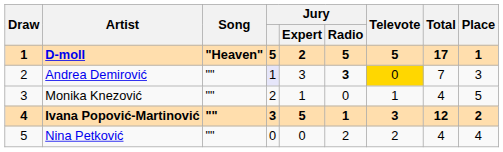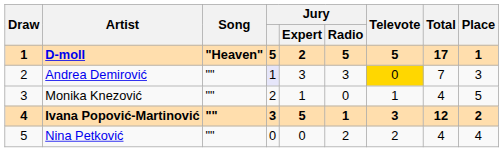(346, 75) bold -> (346, 75) normal
